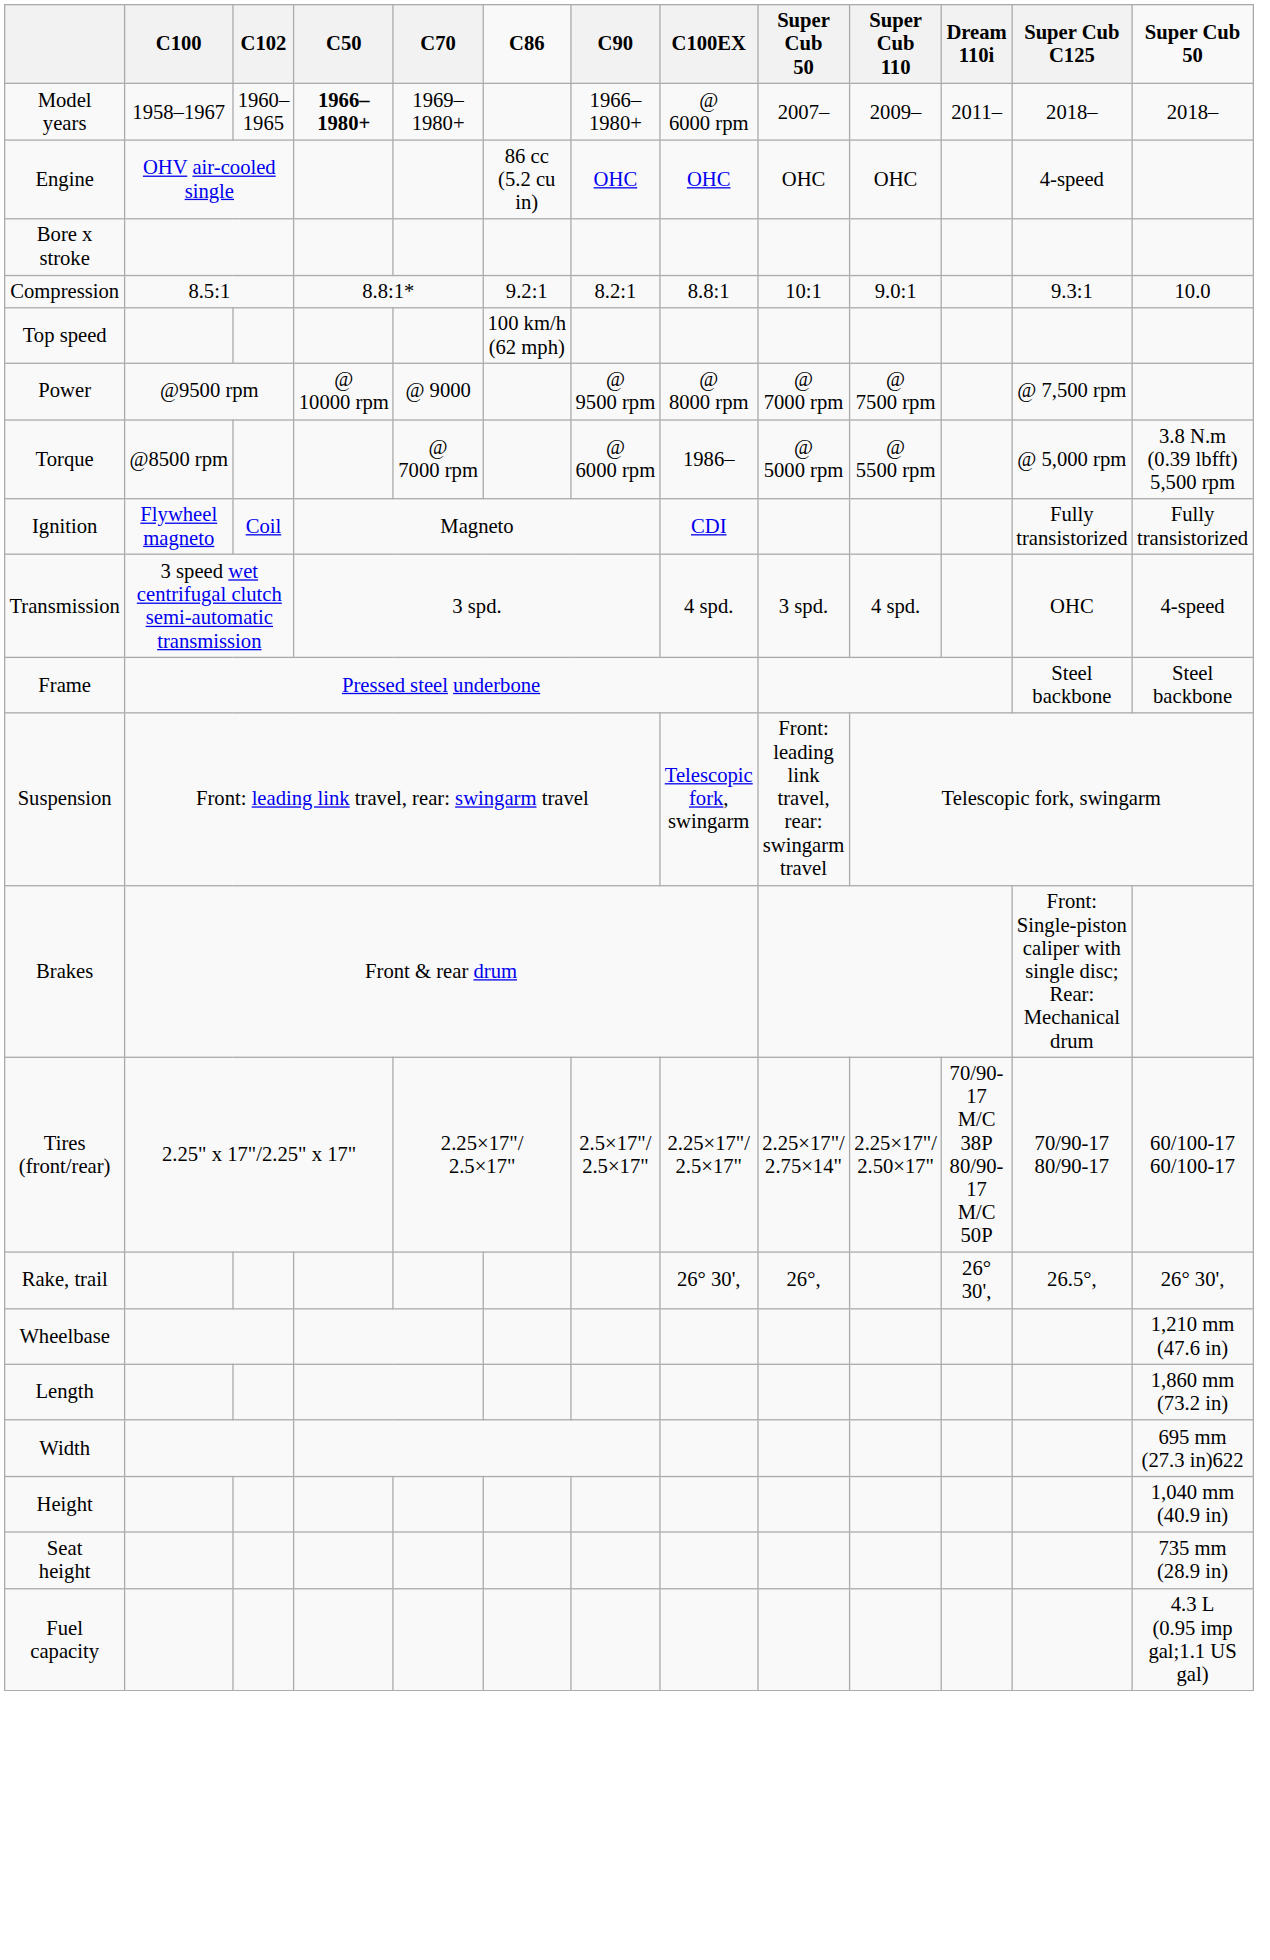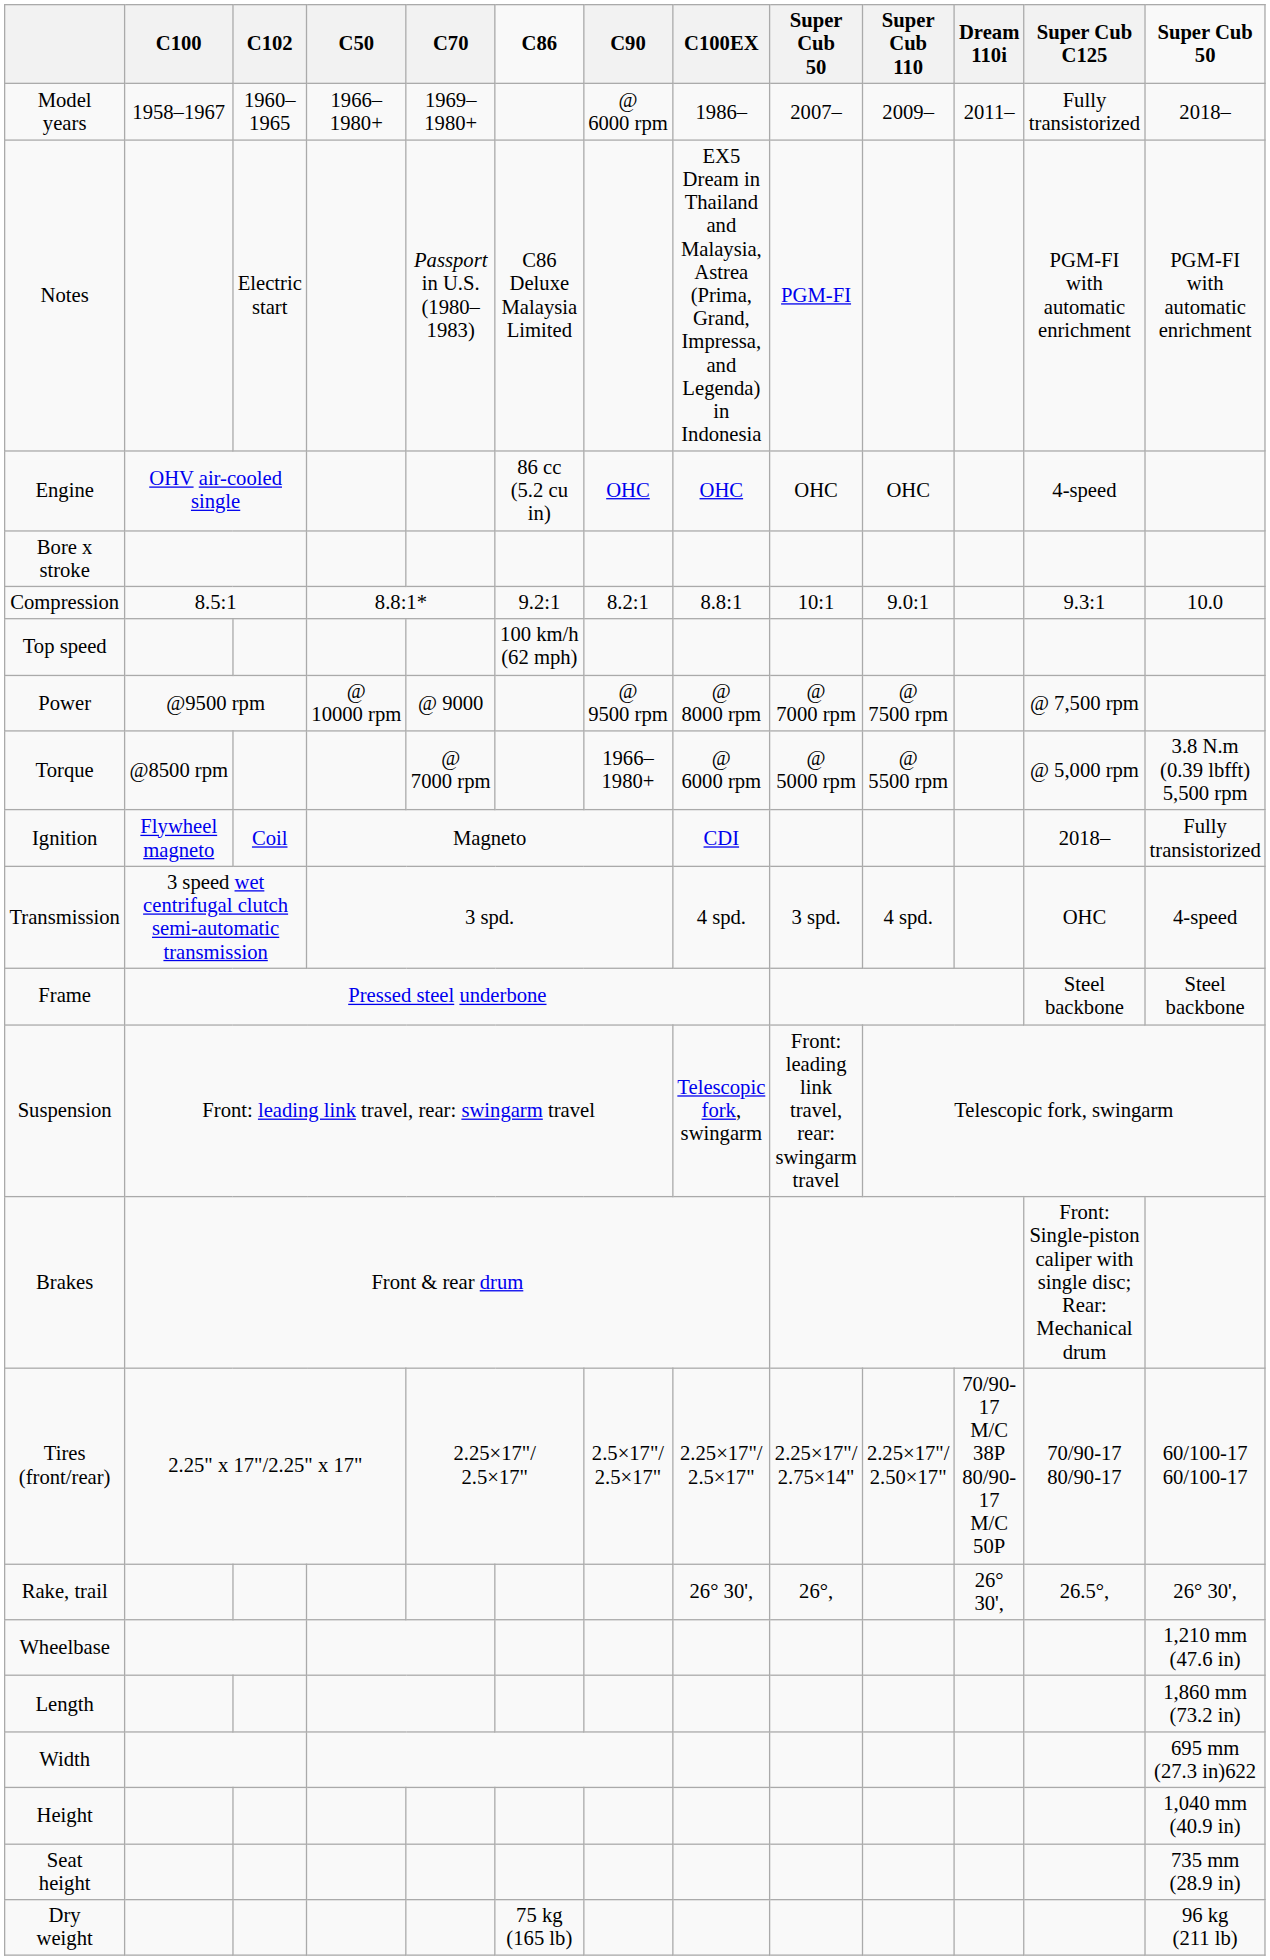(344, 111) bold -> (356, 111) normal
(615, 111) 1966–1980+ -> (628, 111) @ 6000 rpm
(709, 111) @ 6000 rpm -> (721, 111) 1986–
(1072, 111) 2018– -> (1084, 111) Fully transistorized
+ row: (65, 295)
(615, 458) @ 6000 rpm -> (628, 770) 1966–1980+
(709, 458) 1986– -> (721, 770) @ 6000 rpm
(1072, 526) Fully transistorized -> (1084, 837) 2018–
+ row: (65, 1927)
- row: (65, 1639)
